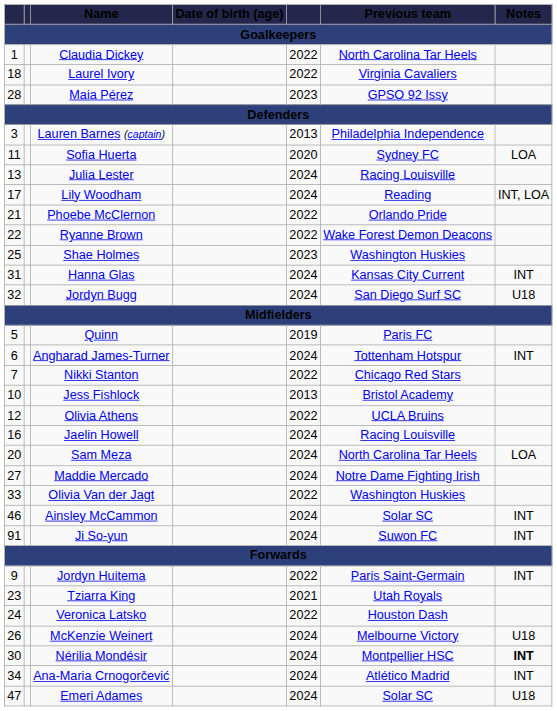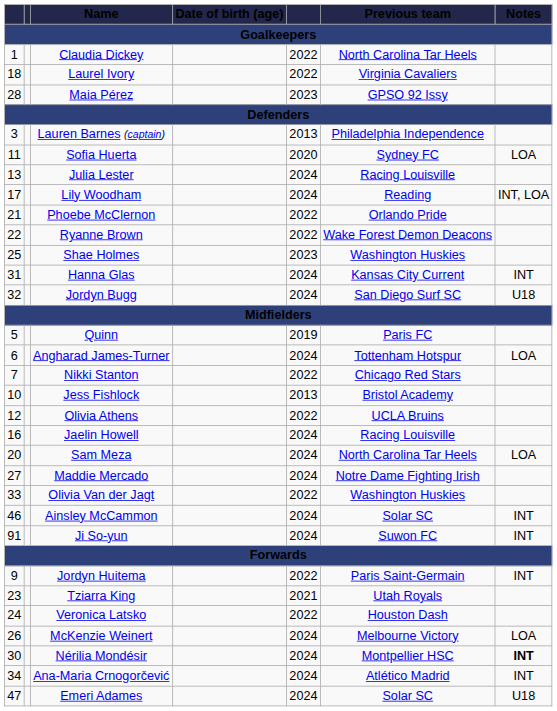(524, 355) INT -> (524, 355) LOA
(524, 635) U18 -> (524, 635) LOA
